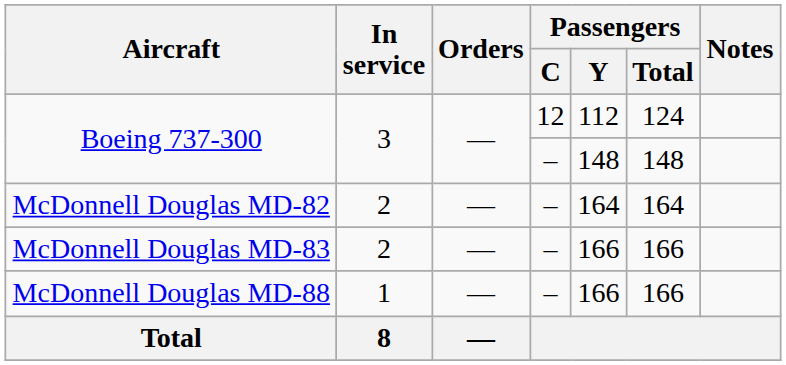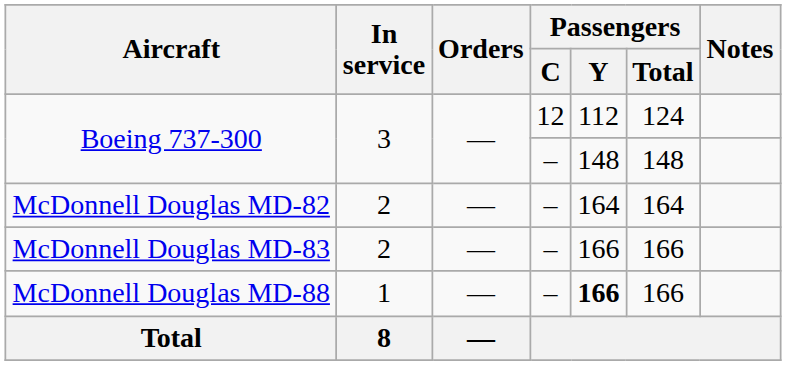(598, 293) normal -> (598, 293) bold
